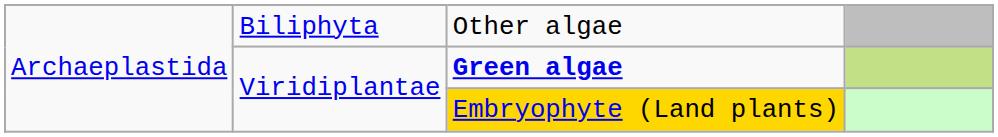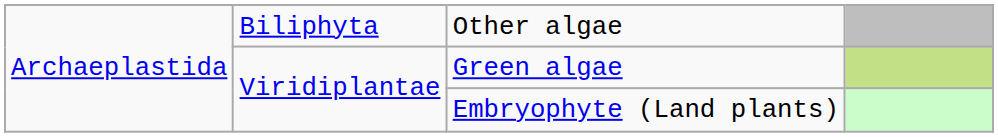(538, 68) bold -> (538, 68) normal
(646, 110) gold background -> (646, 110) no background
